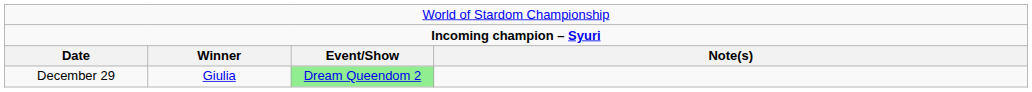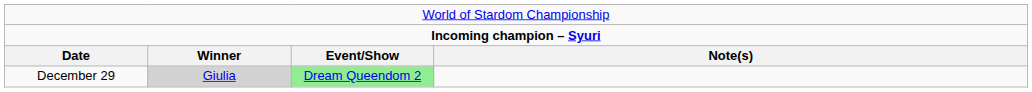(219, 76) no background -> (219, 76) lightgrey background
